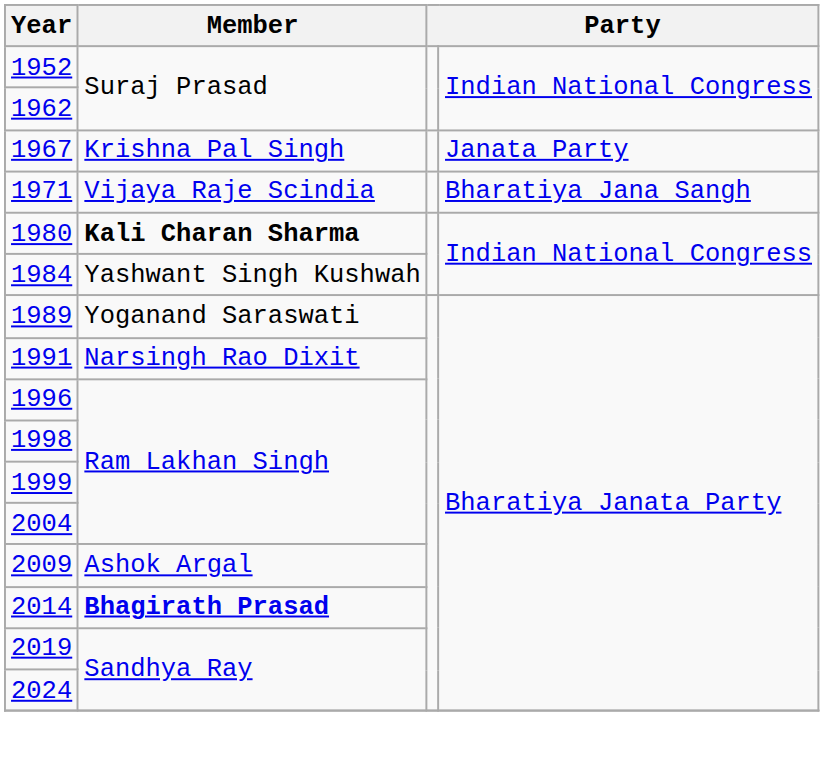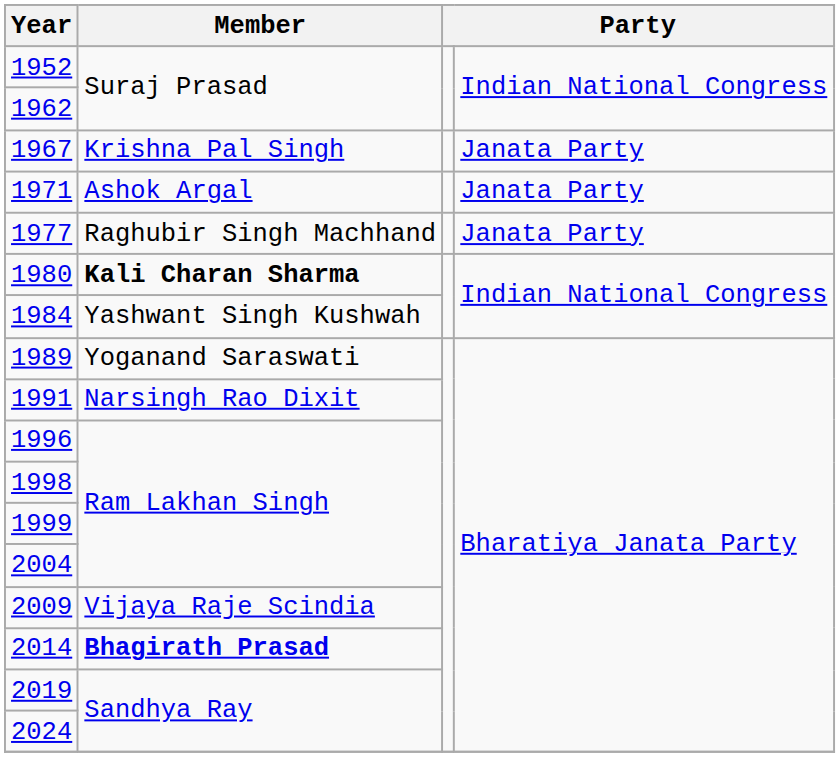(230, 192) Vijaya Raje Scindia -> (168, 192) Ashok Argal
(598, 192) Bharatiya Jana Sangh -> (552, 192) Janata Party
+ row: (42, 233)
(168, 566) Ashok Argal -> (230, 607) Vijaya Raje Scindia
